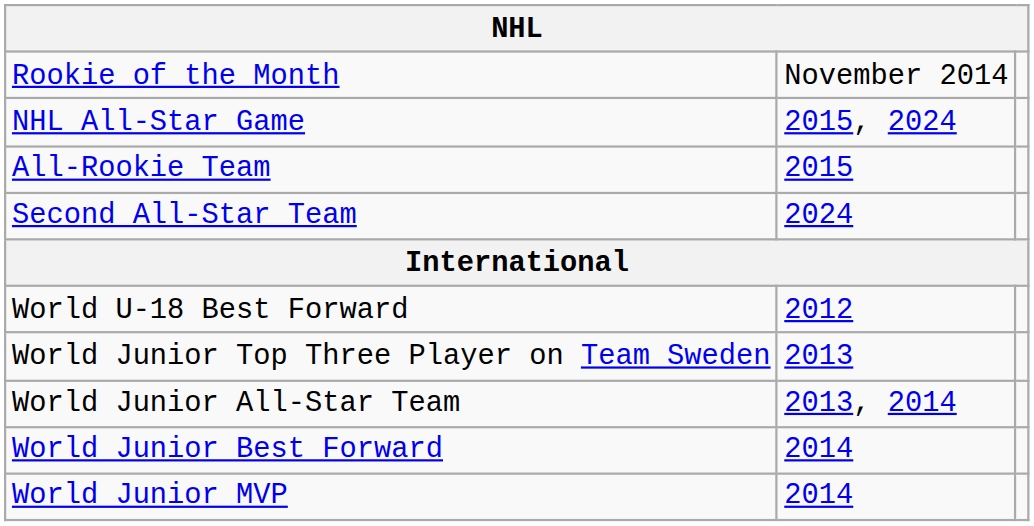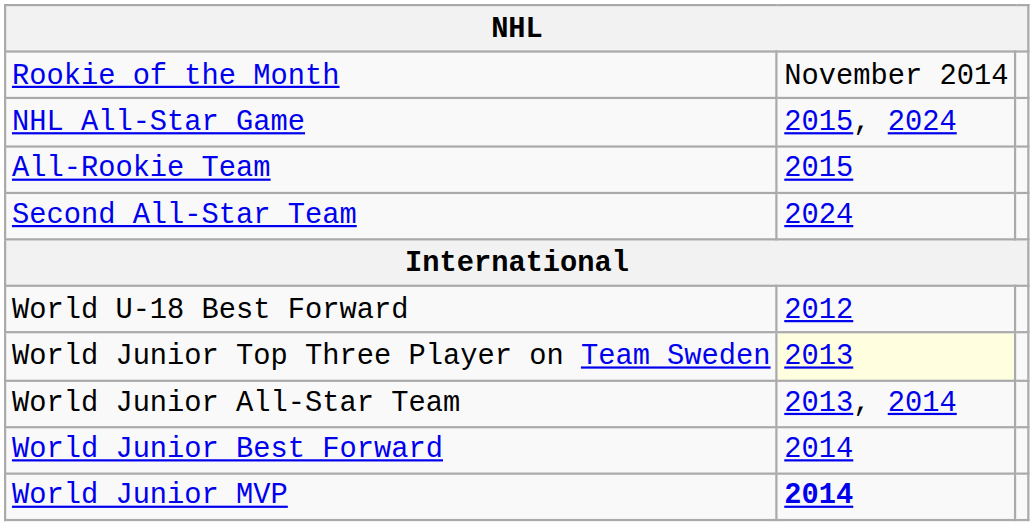(819, 356) no background -> (819, 356) lightyellow background
(819, 497) normal -> (819, 497) bold
